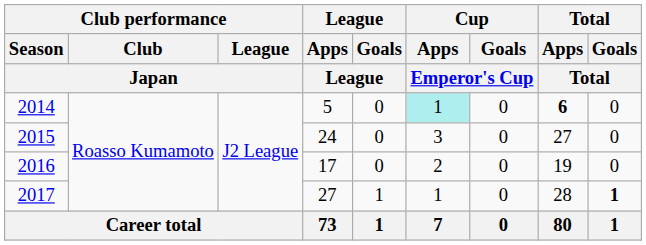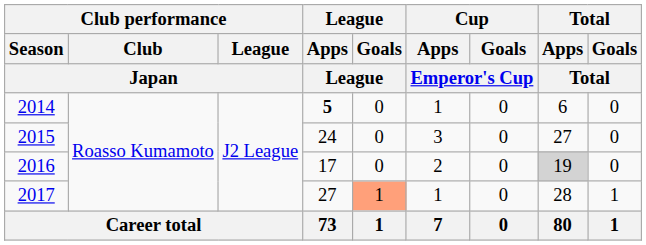(327, 107) normal -> (327, 107) bold
(438, 107) paleturquoise background -> (438, 107) no background
(563, 107) bold -> (563, 107) normal
(563, 166) no background -> (563, 166) lightgrey background
(379, 195) no background -> (379, 195) lightsalmon background
(614, 195) bold -> (614, 195) normal
